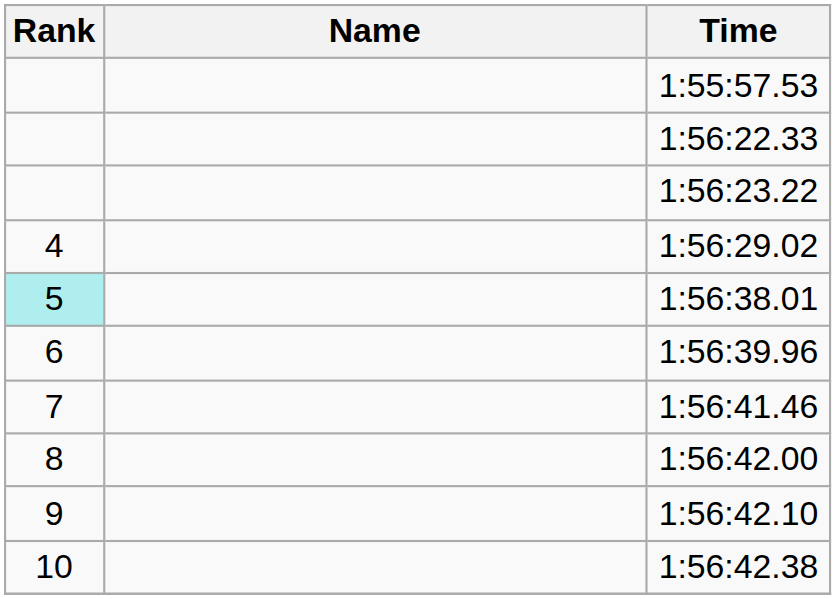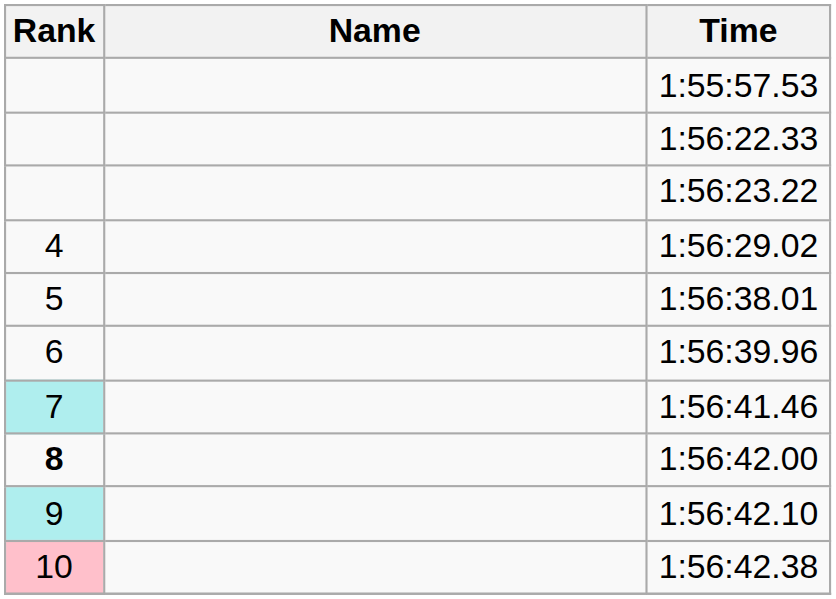(54, 298) paleturquoise background -> (54, 298) no background
(54, 406) no background -> (54, 406) paleturquoise background
(54, 459) normal -> (54, 459) bold
(54, 513) no background -> (54, 513) paleturquoise background
(54, 566) no background -> (54, 566) pink background
